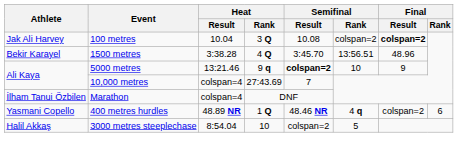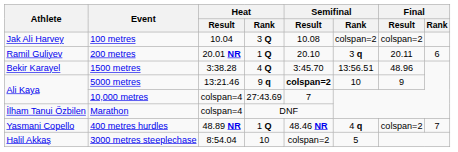(403, 40) bold -> (402, 40) normal
+ row: (113, 54)
(440, 111) 6 -> (437, 126) 7
